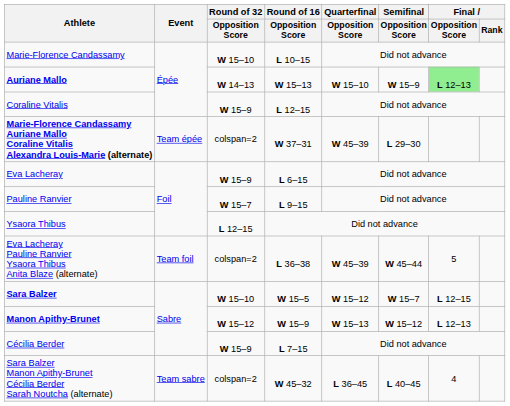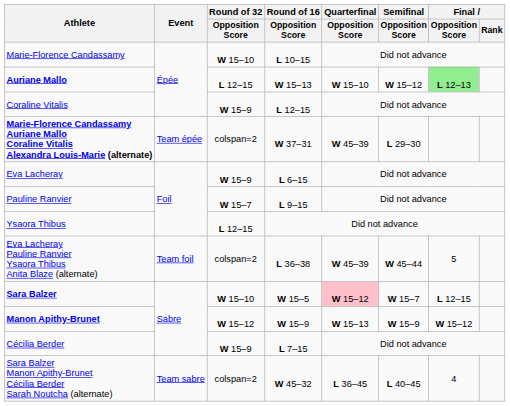(236, 85) W 14–13 -> (236, 85) L 12–15
(404, 85) W 15–9 -> (404, 85) W 15–12
(350, 299) no background -> (350, 299) pink background
(404, 324) W 15–12 -> (404, 324) W 15–9
(454, 324) L 12–13 -> (454, 324) W 15–12
